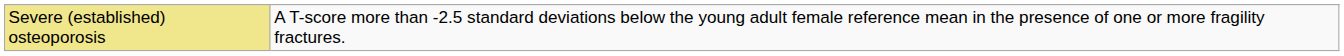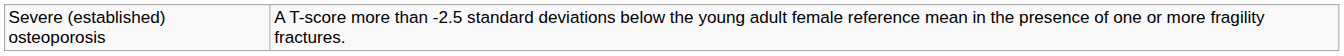(87, 27) khaki background -> (87, 27) no background
